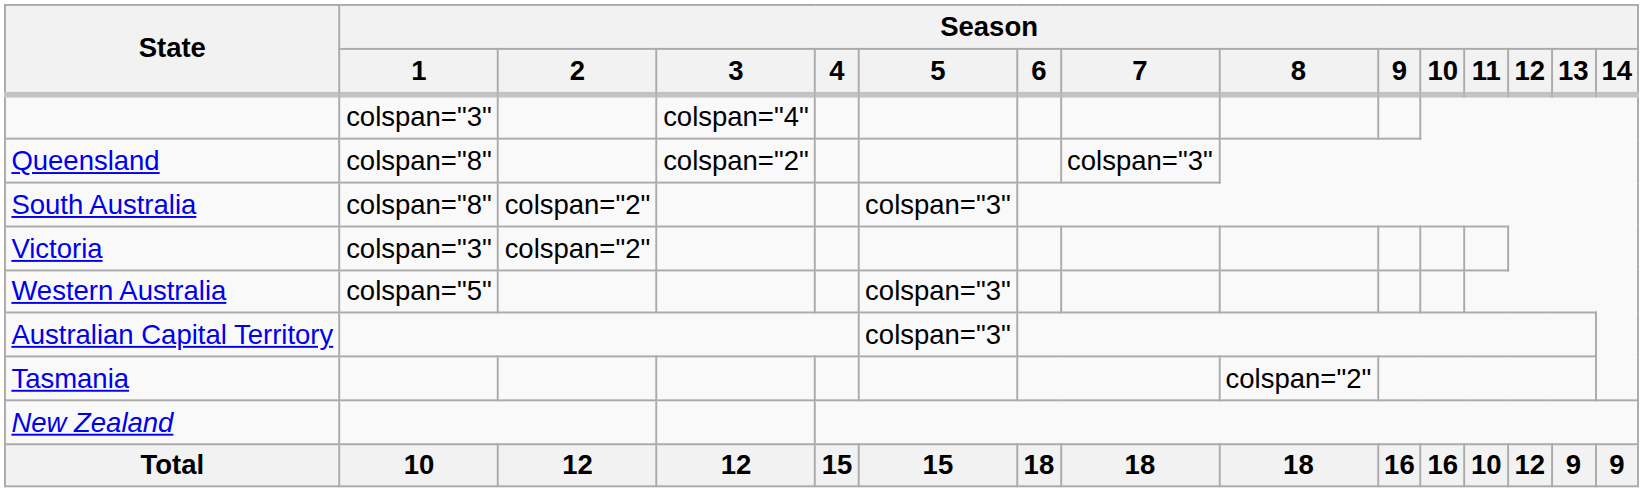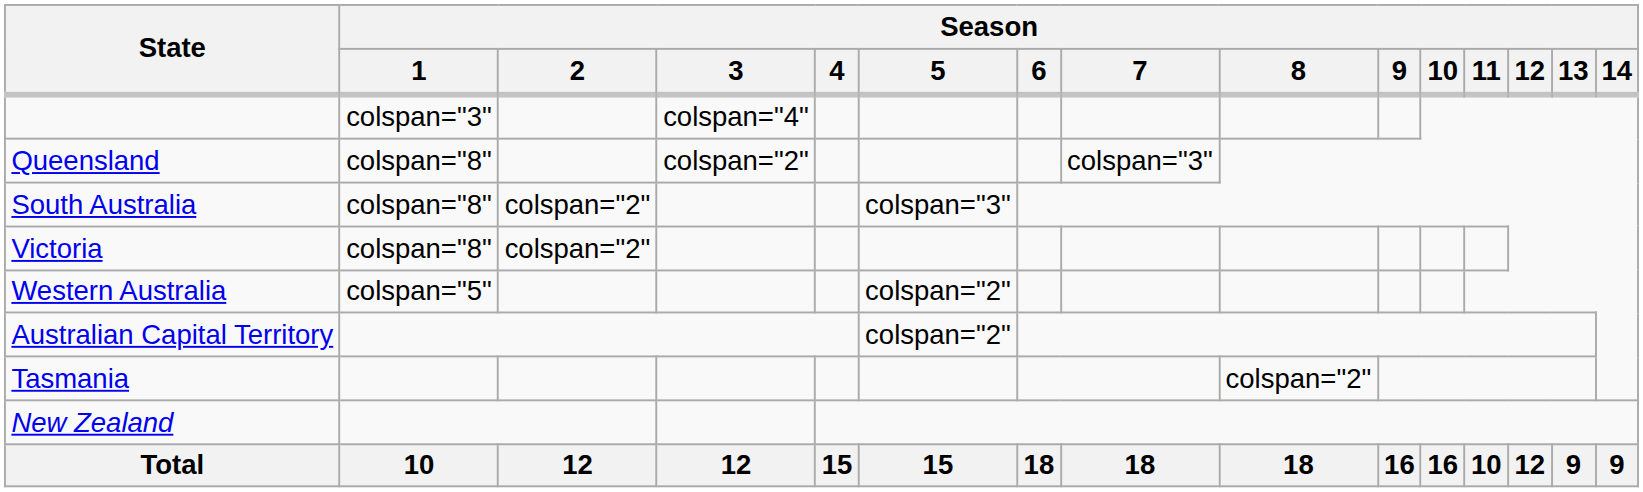(419, 248) colspan="3" -> (419, 248) colspan="8"
(938, 292) colspan="3" -> (938, 292) colspan="2"
(938, 335) colspan="3" -> (938, 335) colspan="2"
